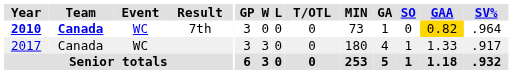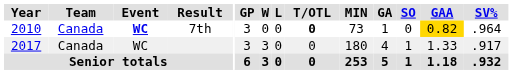(26, 29) bold -> (26, 29) normal
(81, 29) bold -> (81, 29) normal
(140, 29) normal -> (140, 29) bold
(312, 29) normal -> (312, 29) bold
